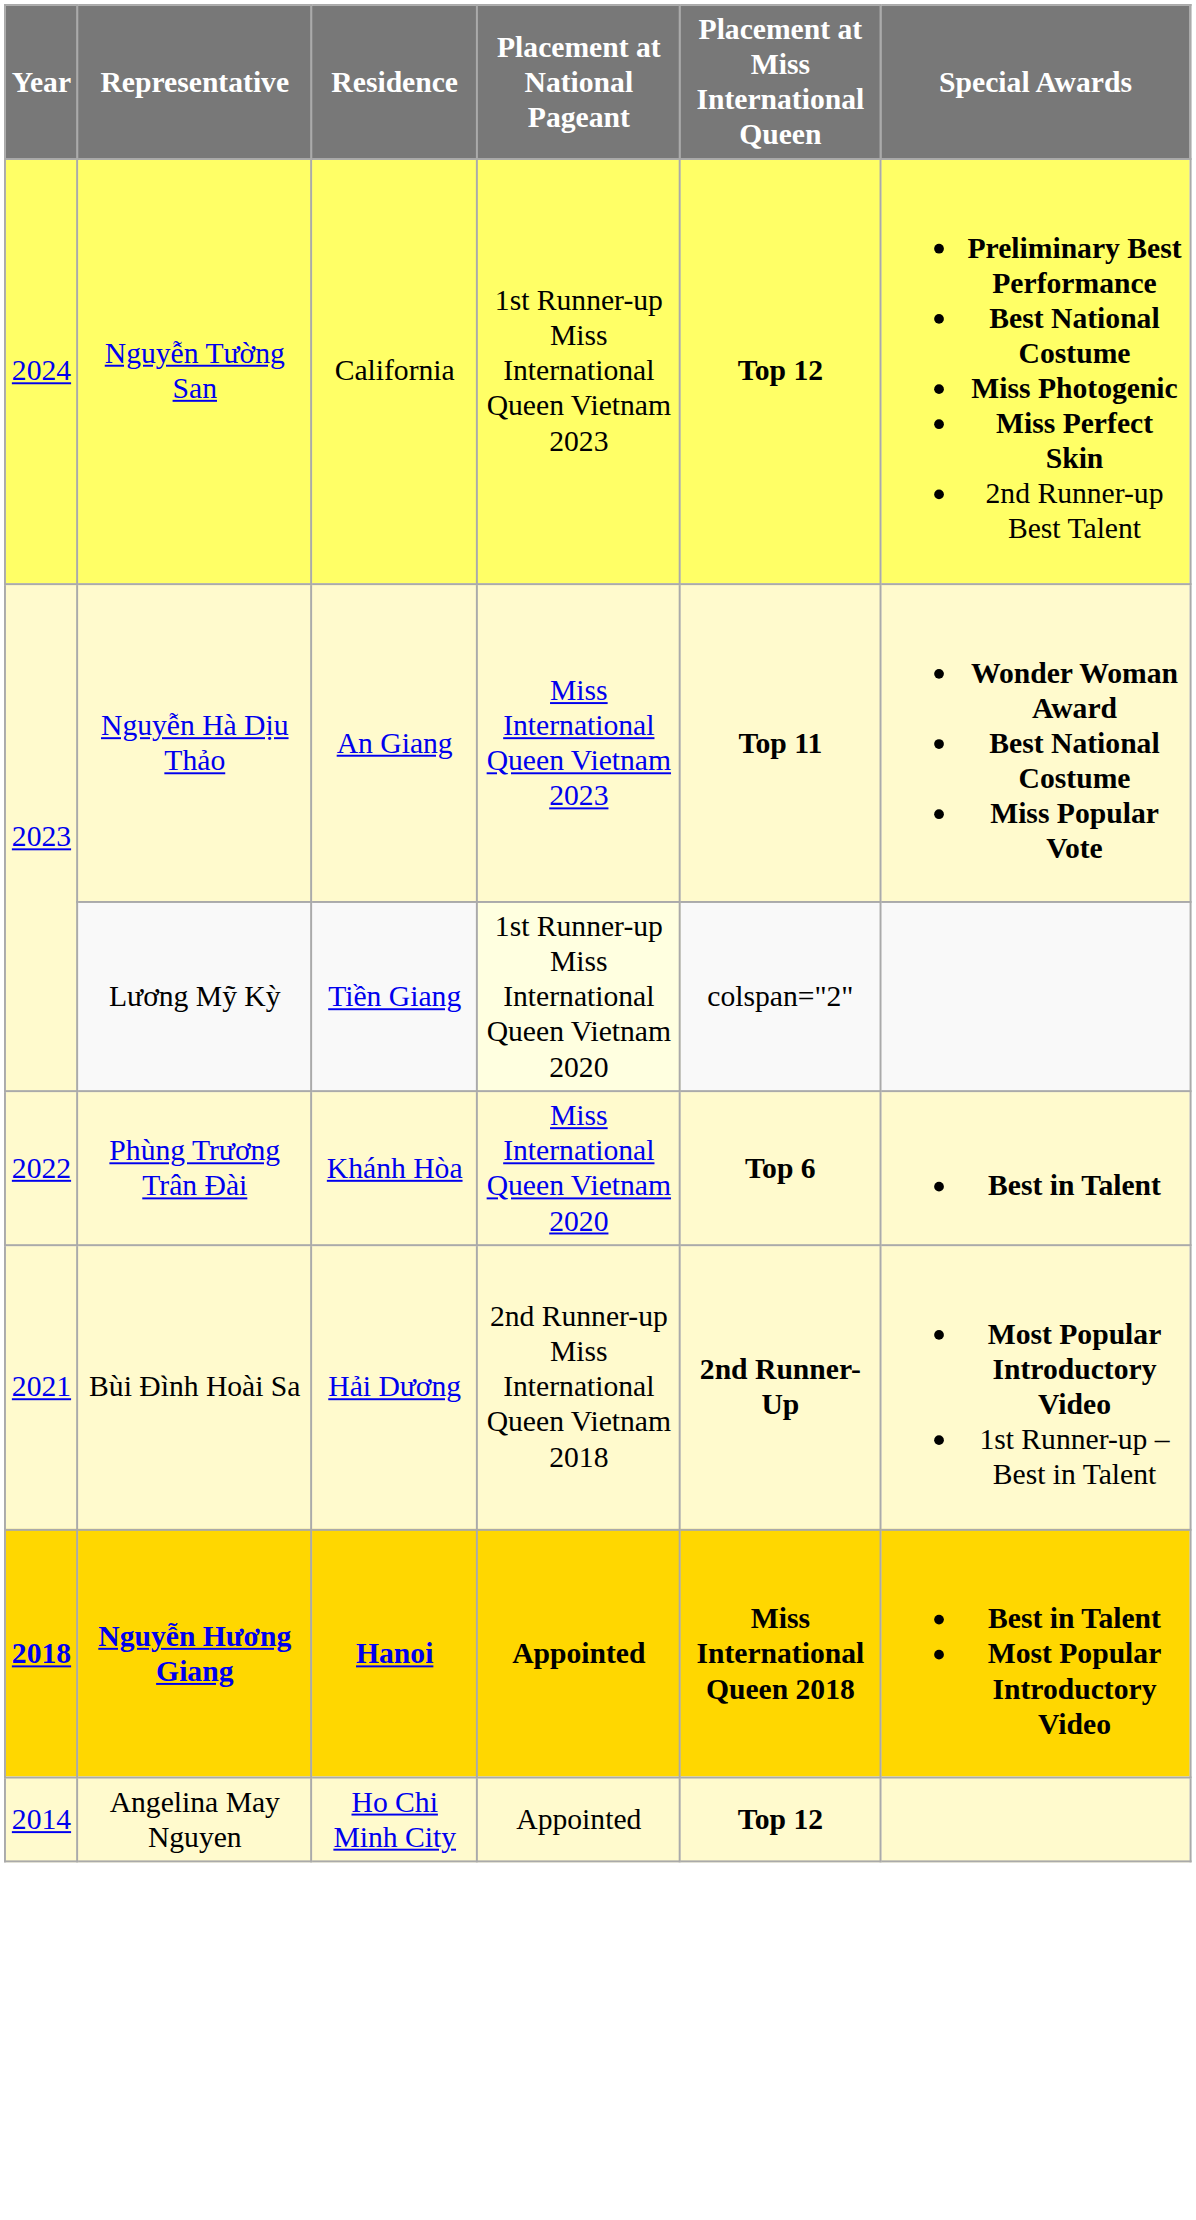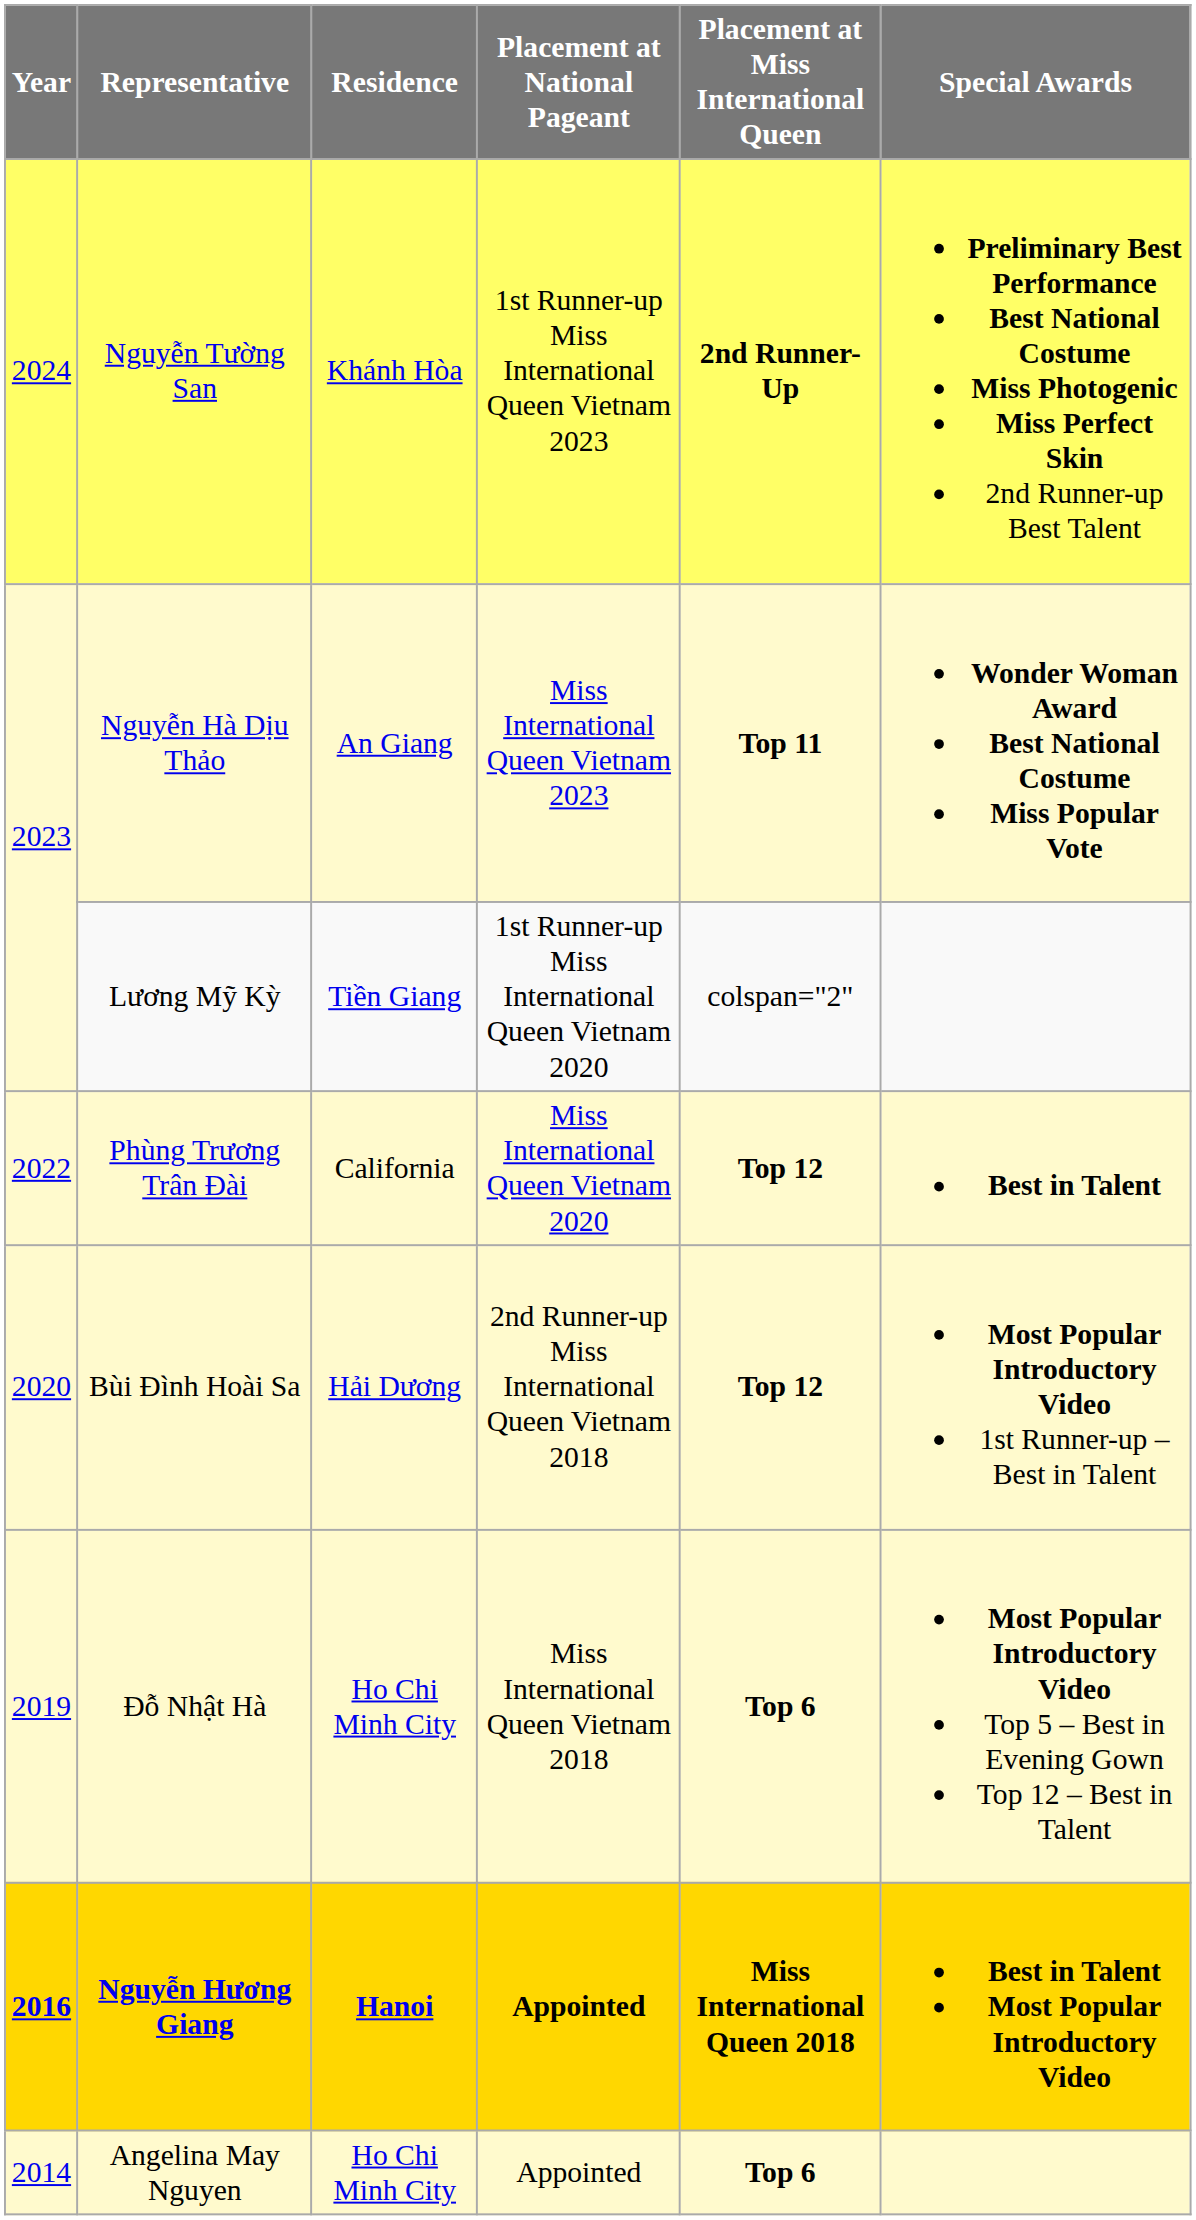(395, 370) California -> (395, 370) Khánh Hòa
(780, 370) Top 12 -> (780, 370) 2nd Runner-Up
(579, 996) lightyellow background -> (579, 996) no background
(395, 1167) Khánh Hòa -> (395, 1167) California
(780, 1167) Top 6 -> (780, 1167) Top 12
(41, 1386) 2021 -> (41, 1386) 2020
(780, 1386) 2nd Runner-Up -> (780, 1386) Top 12
+ row: (195, 1705)
(41, 1652) 2018 -> (41, 2006) 2016
(780, 1819) Top 12 -> (780, 2172) Top 6
